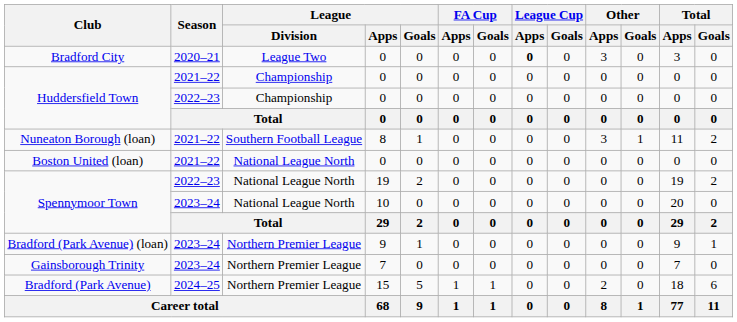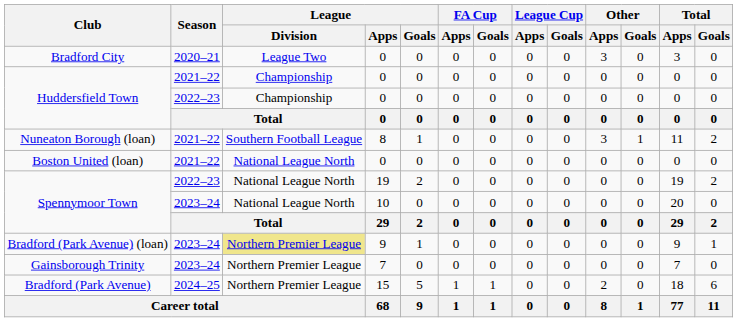(530, 56) bold -> (530, 56) normal
(294, 243) no background -> (294, 243) khaki background
